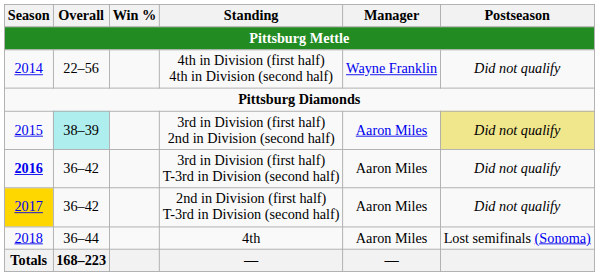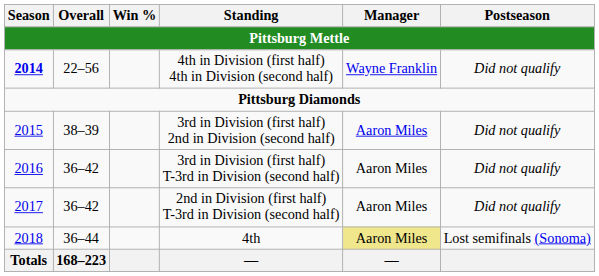(29, 68) normal -> (29, 68) bold
(81, 130) paleturquoise background -> (81, 130) no background
(517, 130) khaki background -> (517, 130) no background
(29, 168) bold -> (29, 168) normal
(29, 207) gold background -> (29, 207) no background
(392, 237) no background -> (392, 237) khaki background
